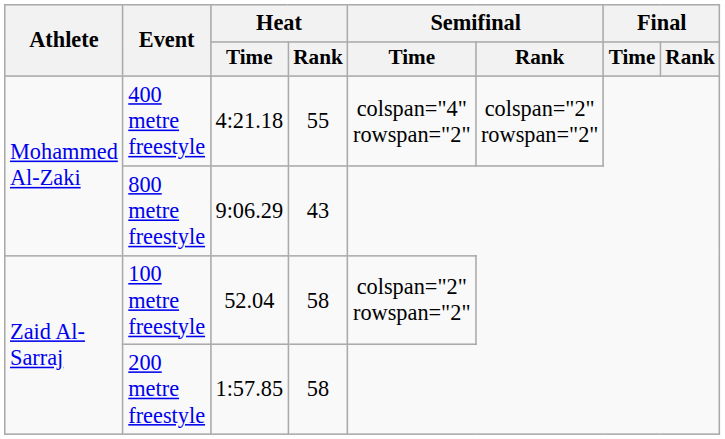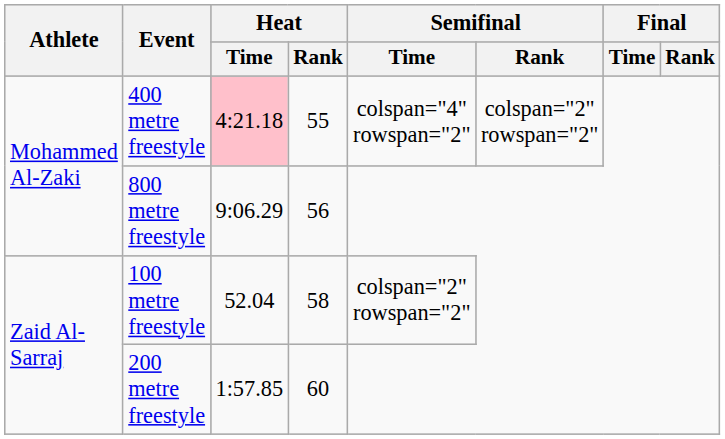(249, 121) no background -> (249, 121) pink background
(318, 210) 43 -> (318, 210) 56
(318, 389) 58 -> (318, 389) 60
